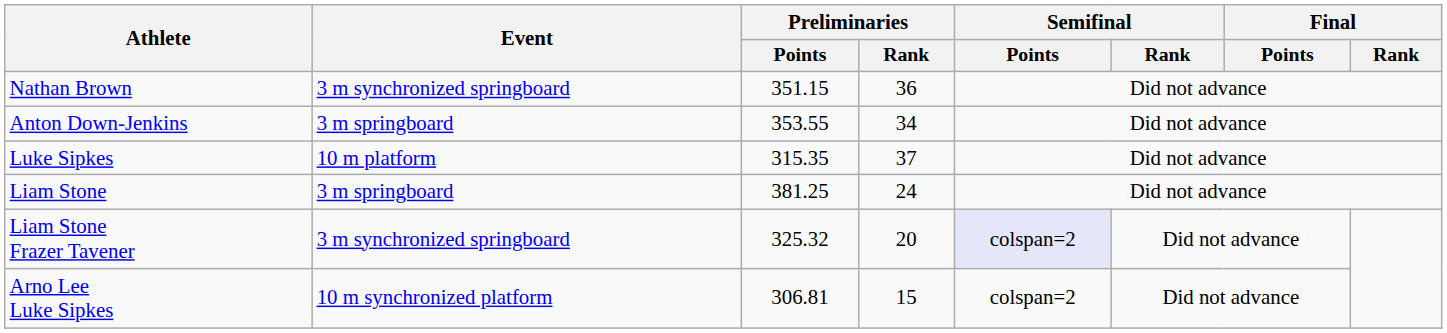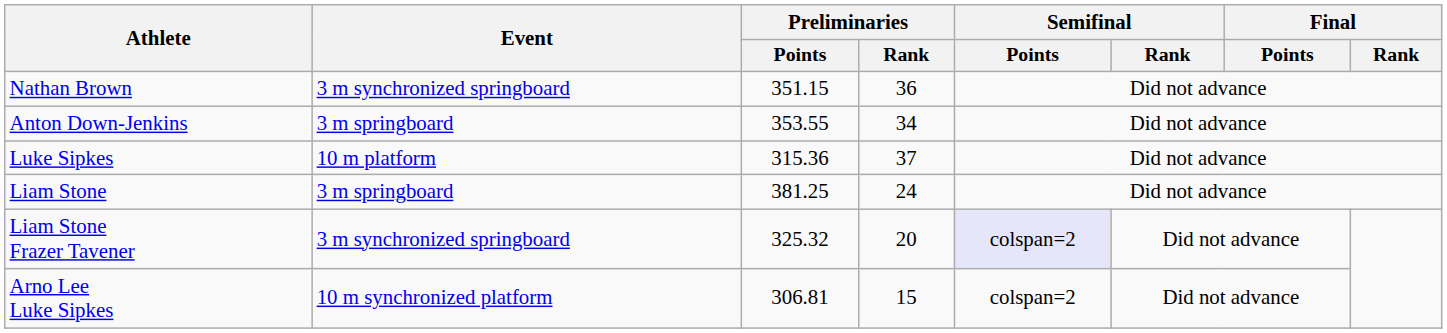(800, 158) 315.35 -> (800, 158) 315.36
